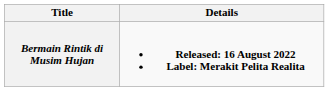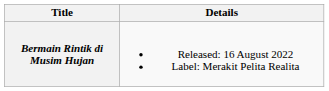(222, 60) bold -> (222, 60) normal
